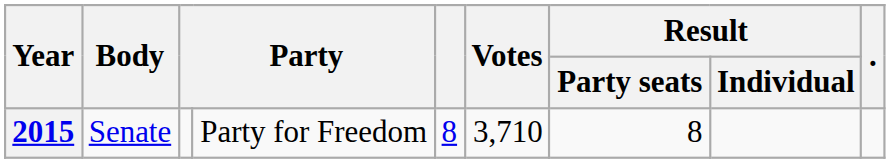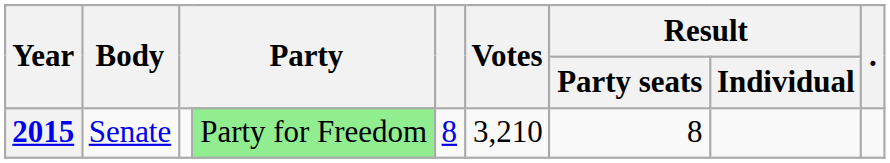(314, 132) no background -> (314, 132) lightgreen background
(508, 132) 3,710 -> (508, 132) 3,210
